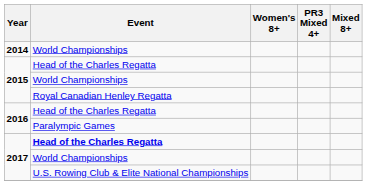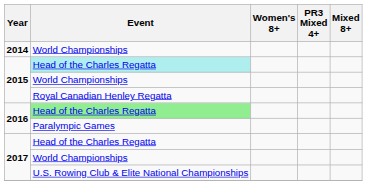(94, 65) no background -> (94, 65) paleturquoise background
(94, 111) no background -> (94, 111) lightgreen background
(98, 142) bold -> (94, 142) normal
